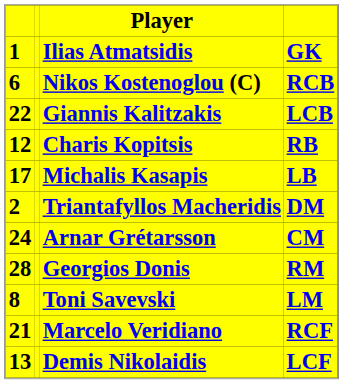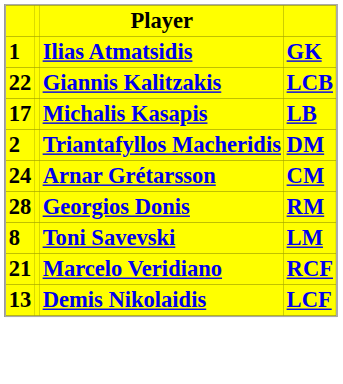- row: (152, 82)
- row: (118, 144)
